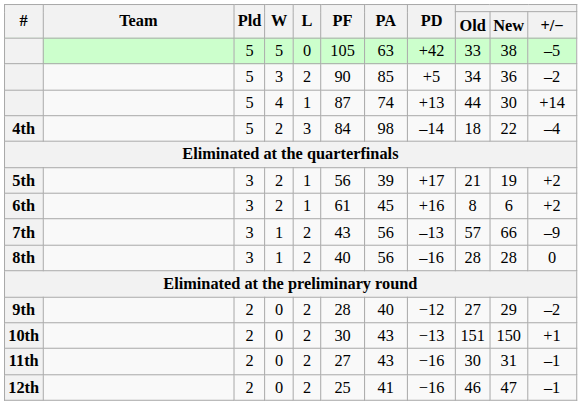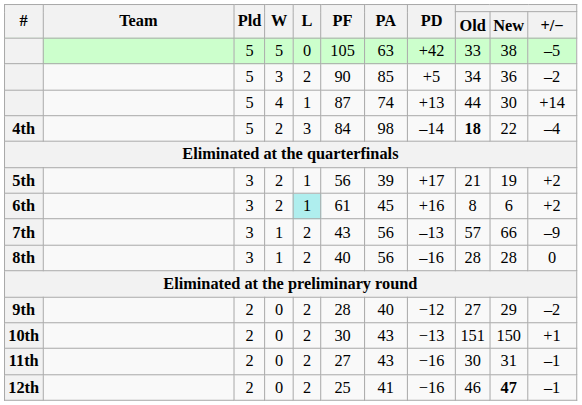(473, 128) normal -> (473, 128) bold
(307, 206) no background -> (307, 206) paleturquoise background
(509, 387) normal -> (509, 387) bold
